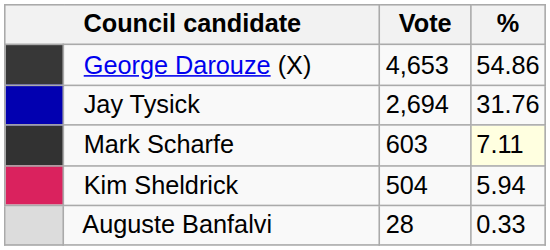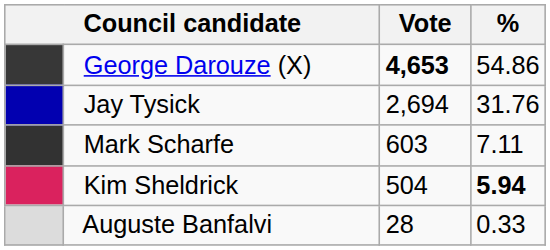(417, 64) normal -> (417, 64) bold
(500, 144) lightyellow background -> (500, 144) no background
(501, 184) normal -> (501, 184) bold
